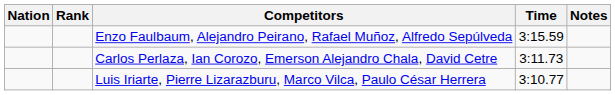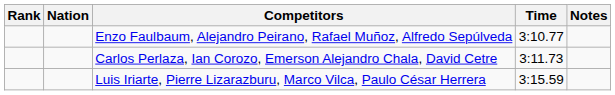columns swapped: (72, 15) <-> (29, 15)
(541, 37) 3:15.59 -> (541, 37) 3:10.77
(541, 80) 3:10.77 -> (541, 80) 3:15.59
